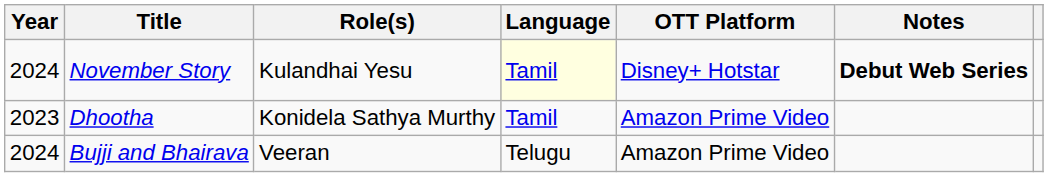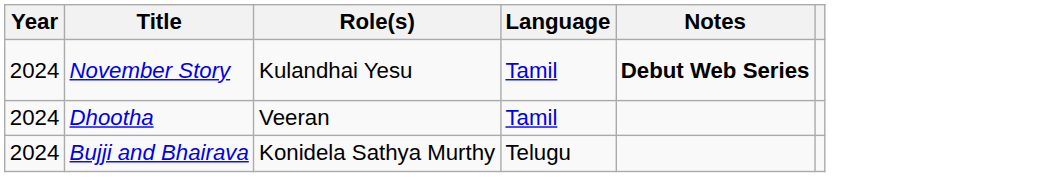- column: (725, 22)
(531, 69) lightyellow background -> (531, 69) no background
(35, 117) 2023 -> (35, 117) 2024
(377, 117) Konidela Sathya Murthy -> (294, 117) Veeran
(294, 152) Veeran -> (377, 152) Konidela Sathya Murthy
